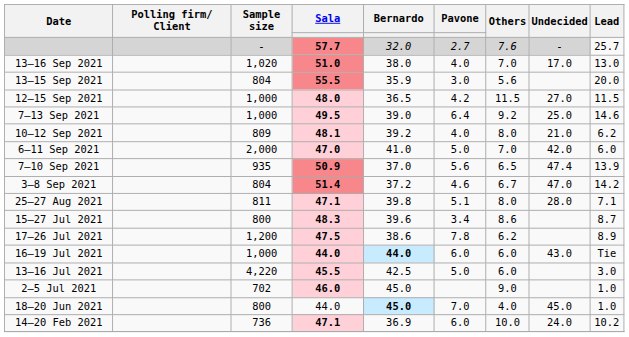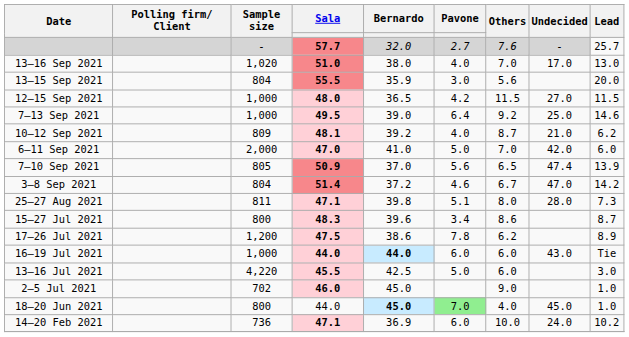(507, 133) 8.0 -> (507, 133) 8.7
(262, 168) 935 -> (262, 168) 805
(607, 202) 7.1 -> (607, 202) 7.3
(460, 306) no background -> (460, 306) lightgreen background
